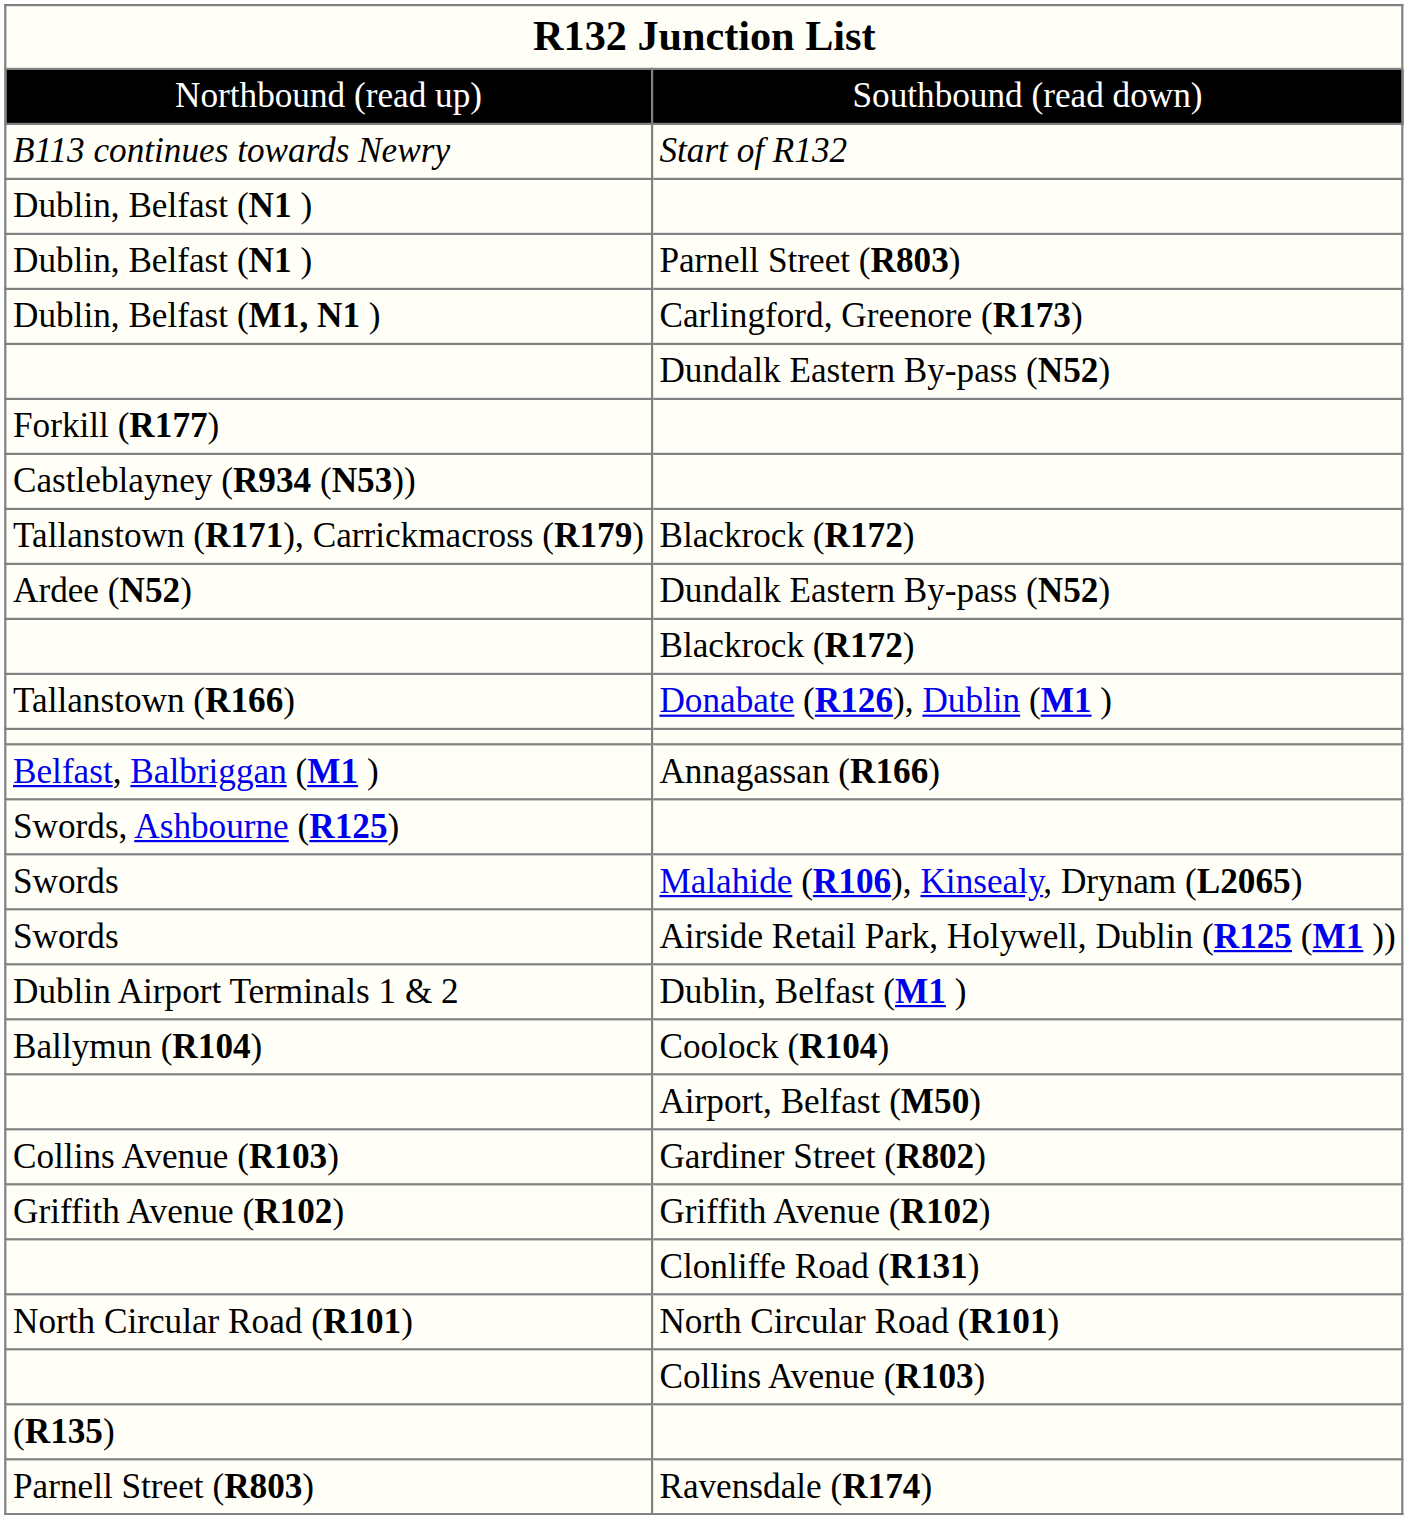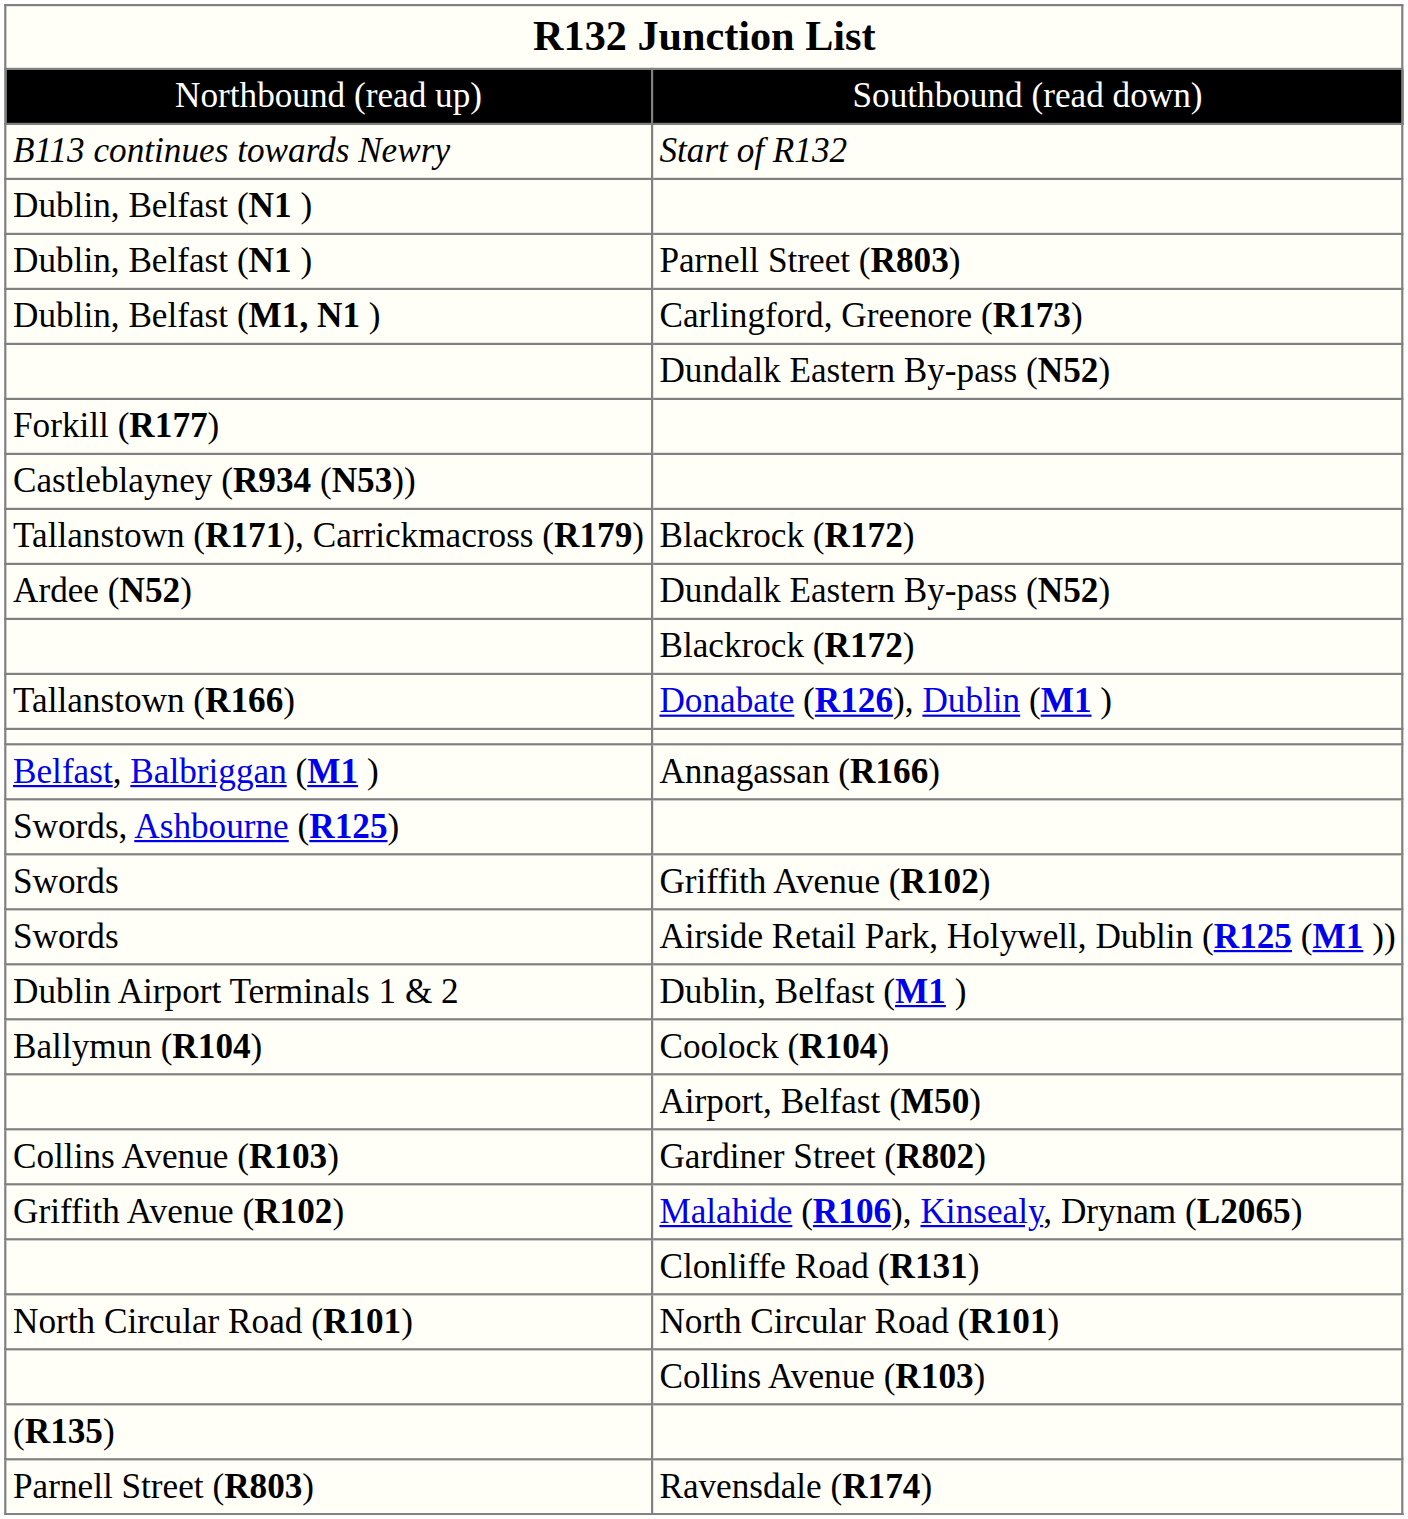(981, 881) Malahide (R106), Kinsealy, Drynam (L2065) -> (825, 881) Griffith Avenue (R102)
(825, 1211) Griffith Avenue (R102) -> (981, 1211) Malahide (R106), Kinsealy, Drynam (L2065)
